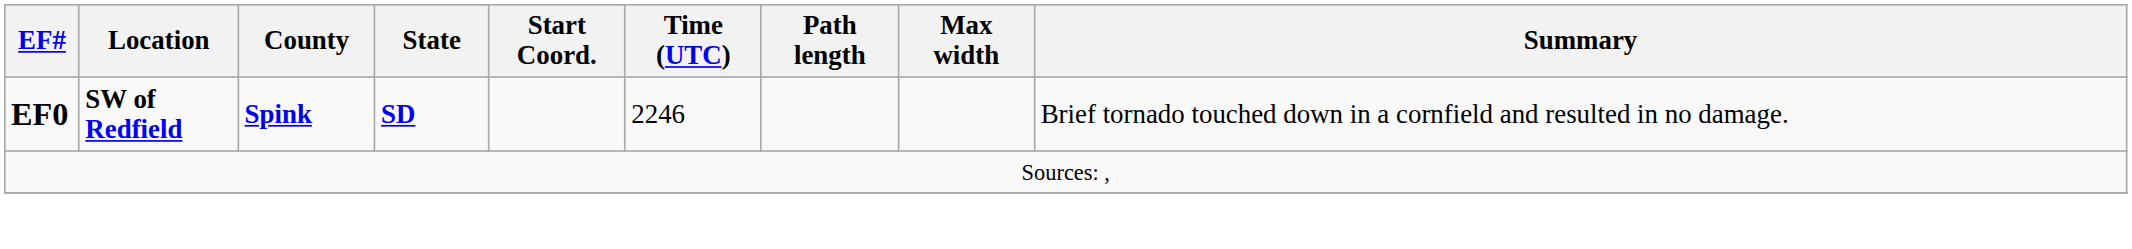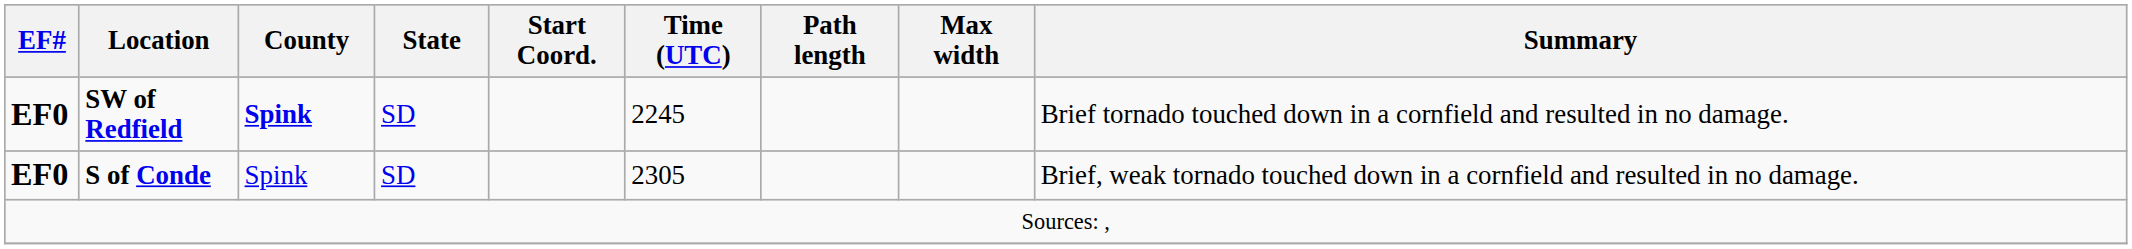(398, 113) bold -> (398, 113) normal
(658, 113) 2246 -> (658, 113) 2245
+ row: (148, 174)
